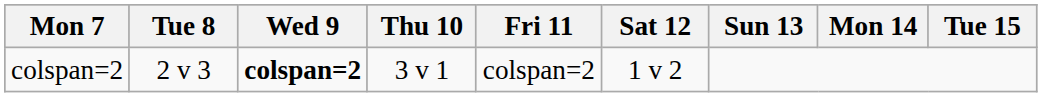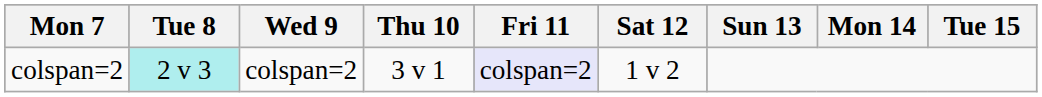(184, 69) no background -> (184, 69) paleturquoise background
(303, 69) bold -> (301, 69) normal
(539, 69) no background -> (536, 69) lavender background
